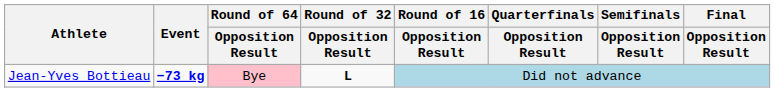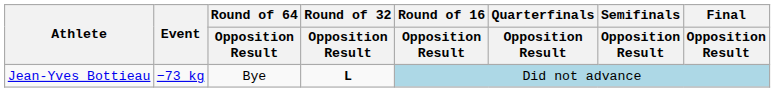(181, 76) bold -> (181, 76) normal
(254, 76) pink background -> (254, 76) no background
